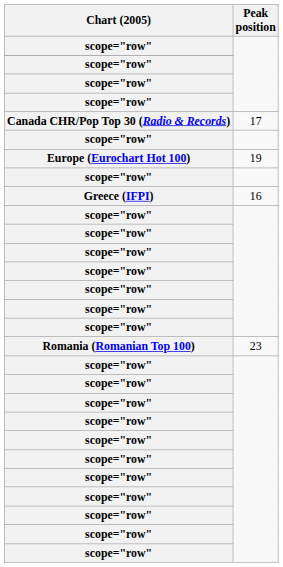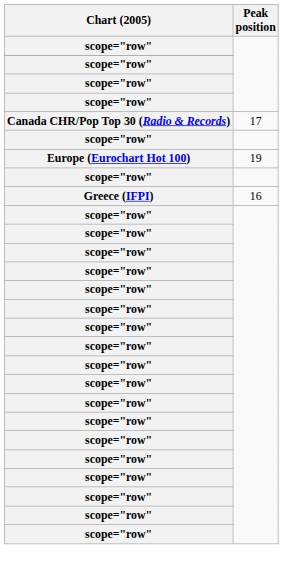- row: (119, 346)
